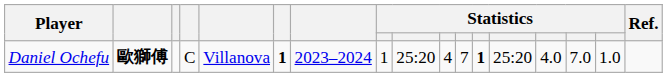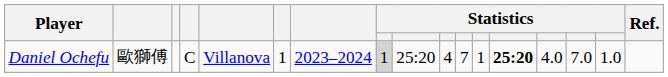(143, 56) bold -> (143, 56) normal
(282, 56) bold -> (282, 56) normal
(384, 56) no background -> (384, 56) lightgrey background
(481, 56) bold -> (481, 56) normal
(513, 56) normal -> (513, 56) bold
